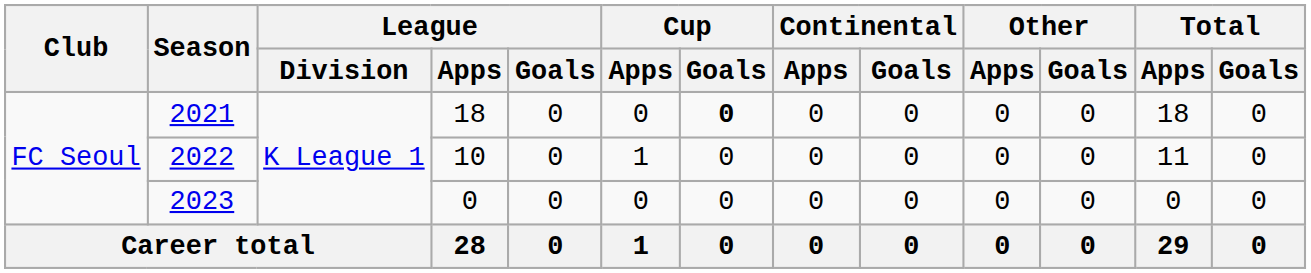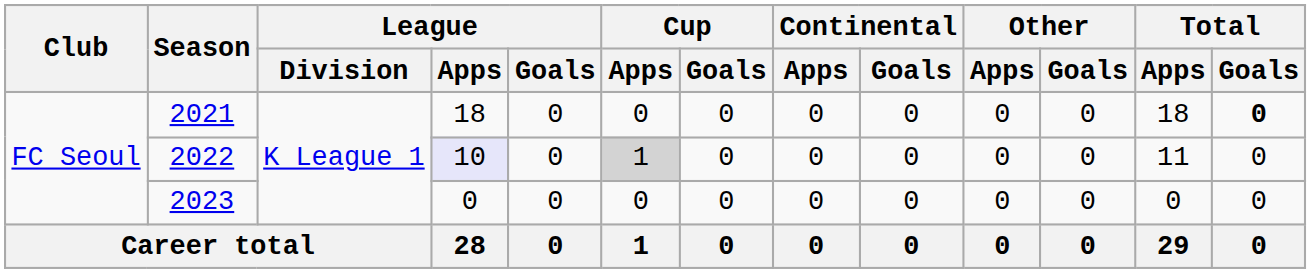(726, 115) bold -> (726, 115) normal
(1259, 115) normal -> (1259, 115) bold
(470, 159) no background -> (470, 159) lavender background
(641, 159) no background -> (641, 159) lightgrey background
